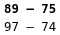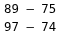(30, 9) bold -> (30, 9) normal
